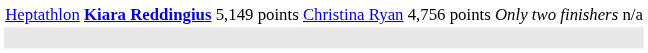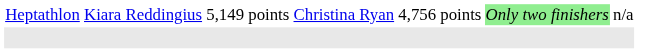(148, 14) bold -> (143, 14) normal
(557, 14) no background -> (547, 14) lightgreen background
